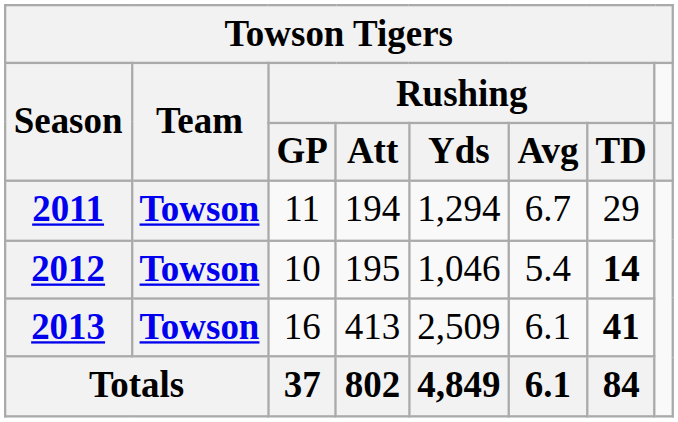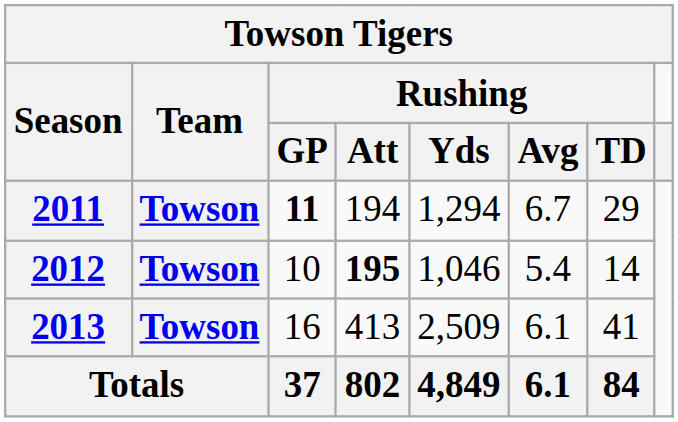(302, 209) normal -> (302, 209) bold
(373, 268) normal -> (373, 268) bold
(621, 268) bold -> (621, 268) normal
(621, 326) bold -> (621, 326) normal
